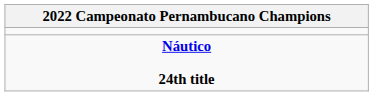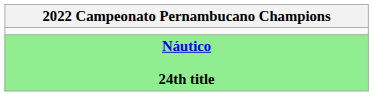(187, 62) no background -> (187, 62) lightgreen background
